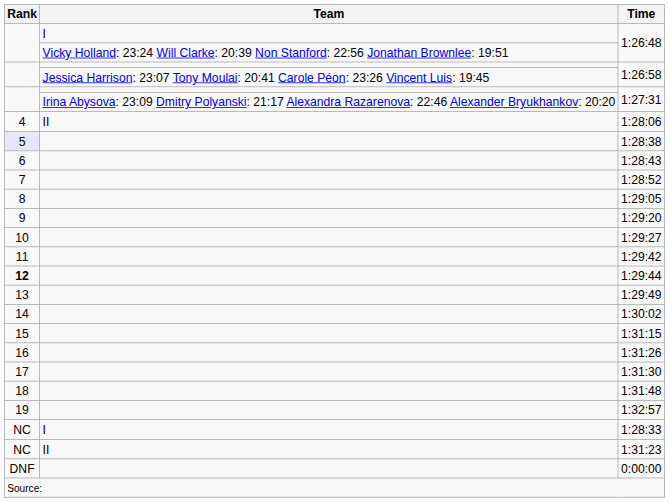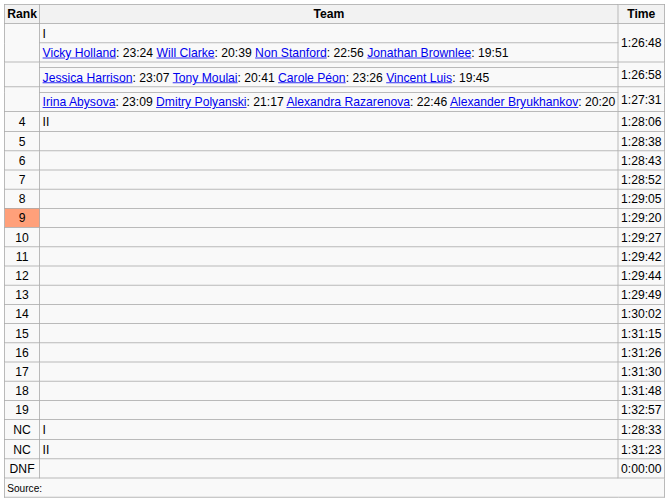(22, 141) lavender background -> (22, 141) no background
(22, 218) no background -> (22, 218) lightsalmon background
(22, 276) bold -> (22, 276) normal
